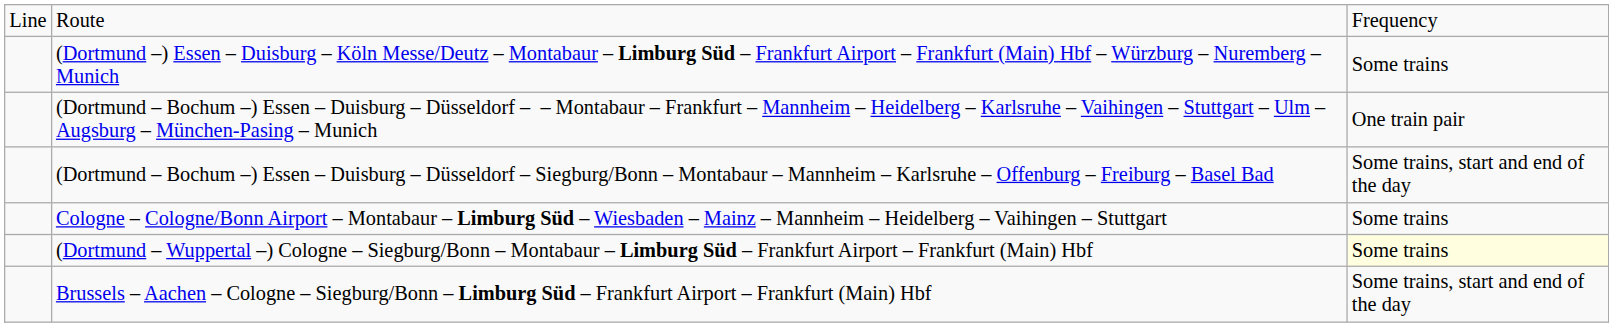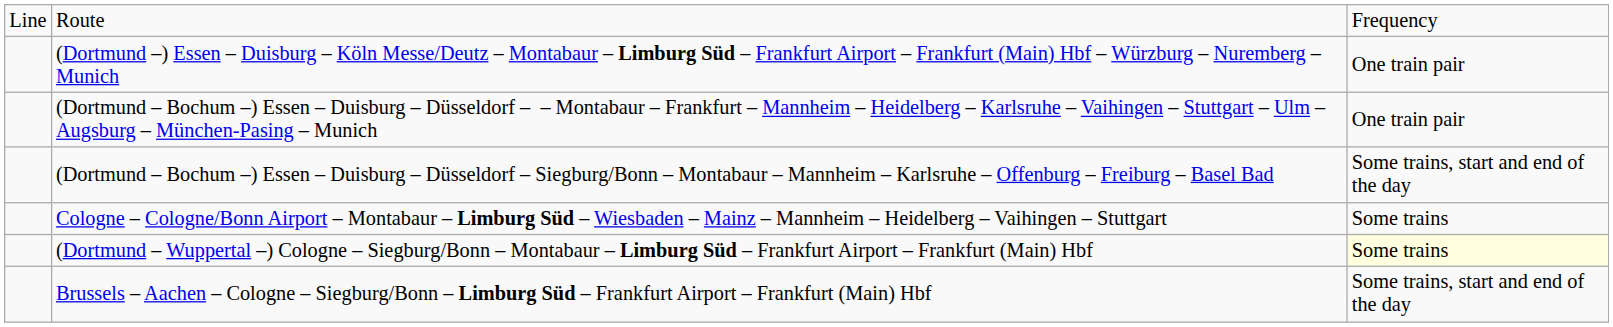(1400, 64) Some trains -> (1408, 64) One train pair
